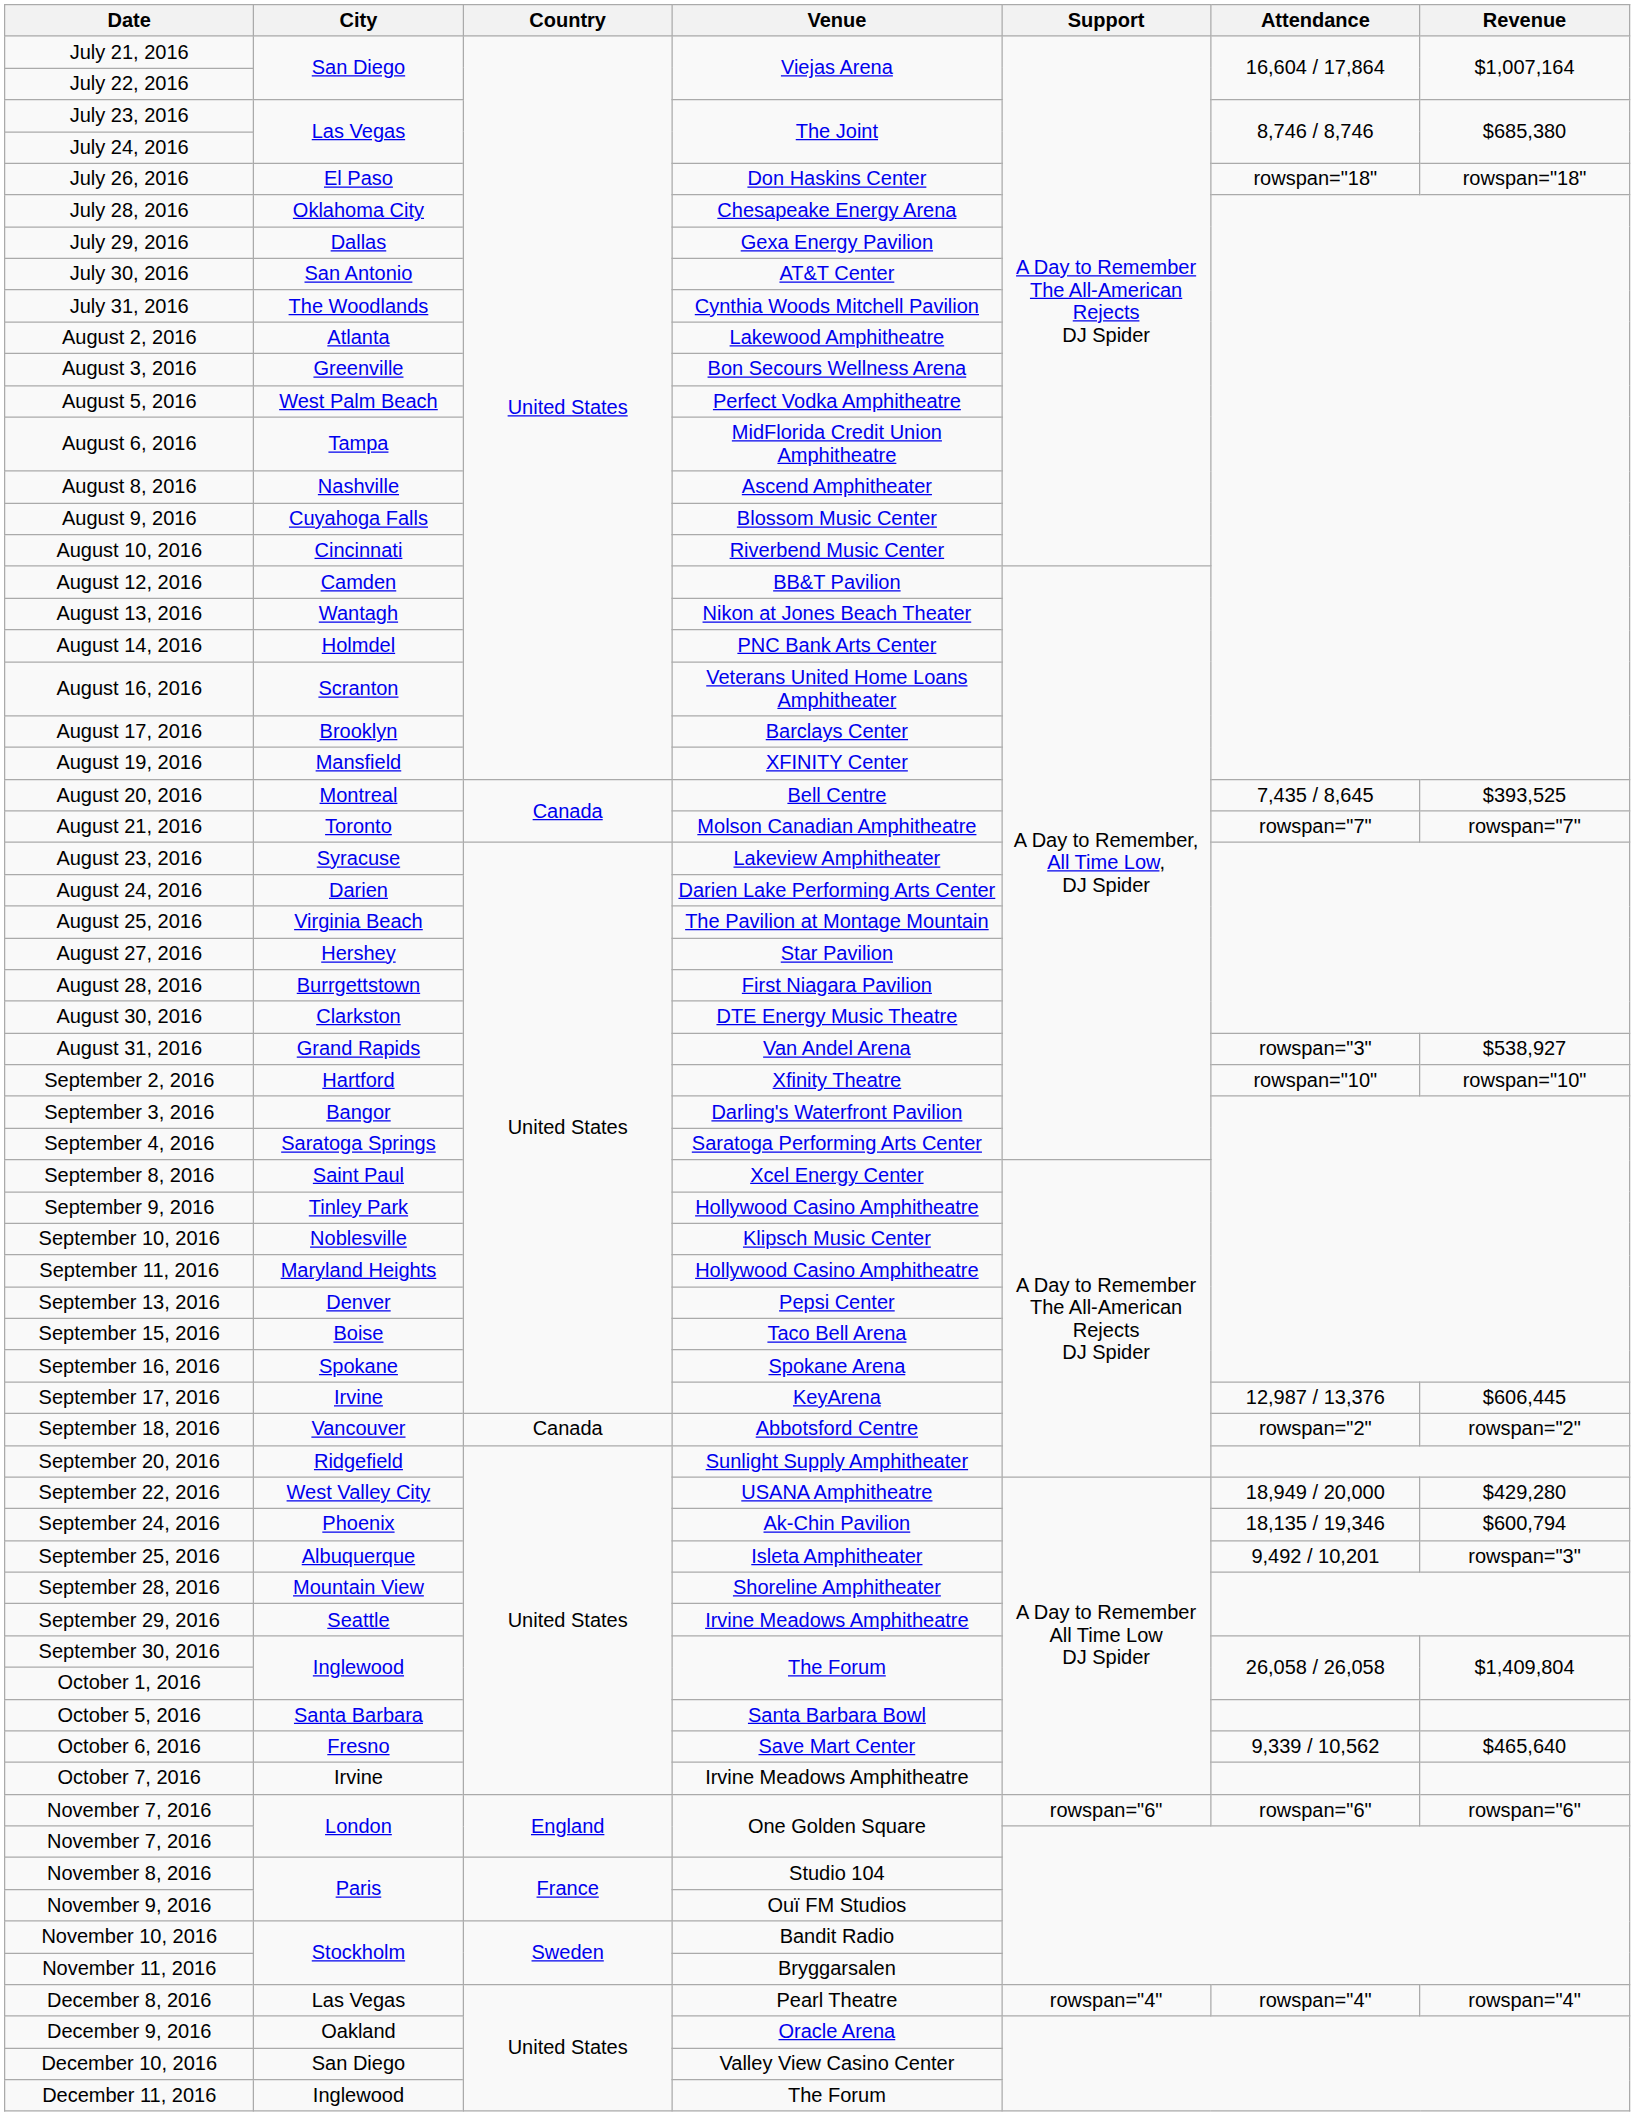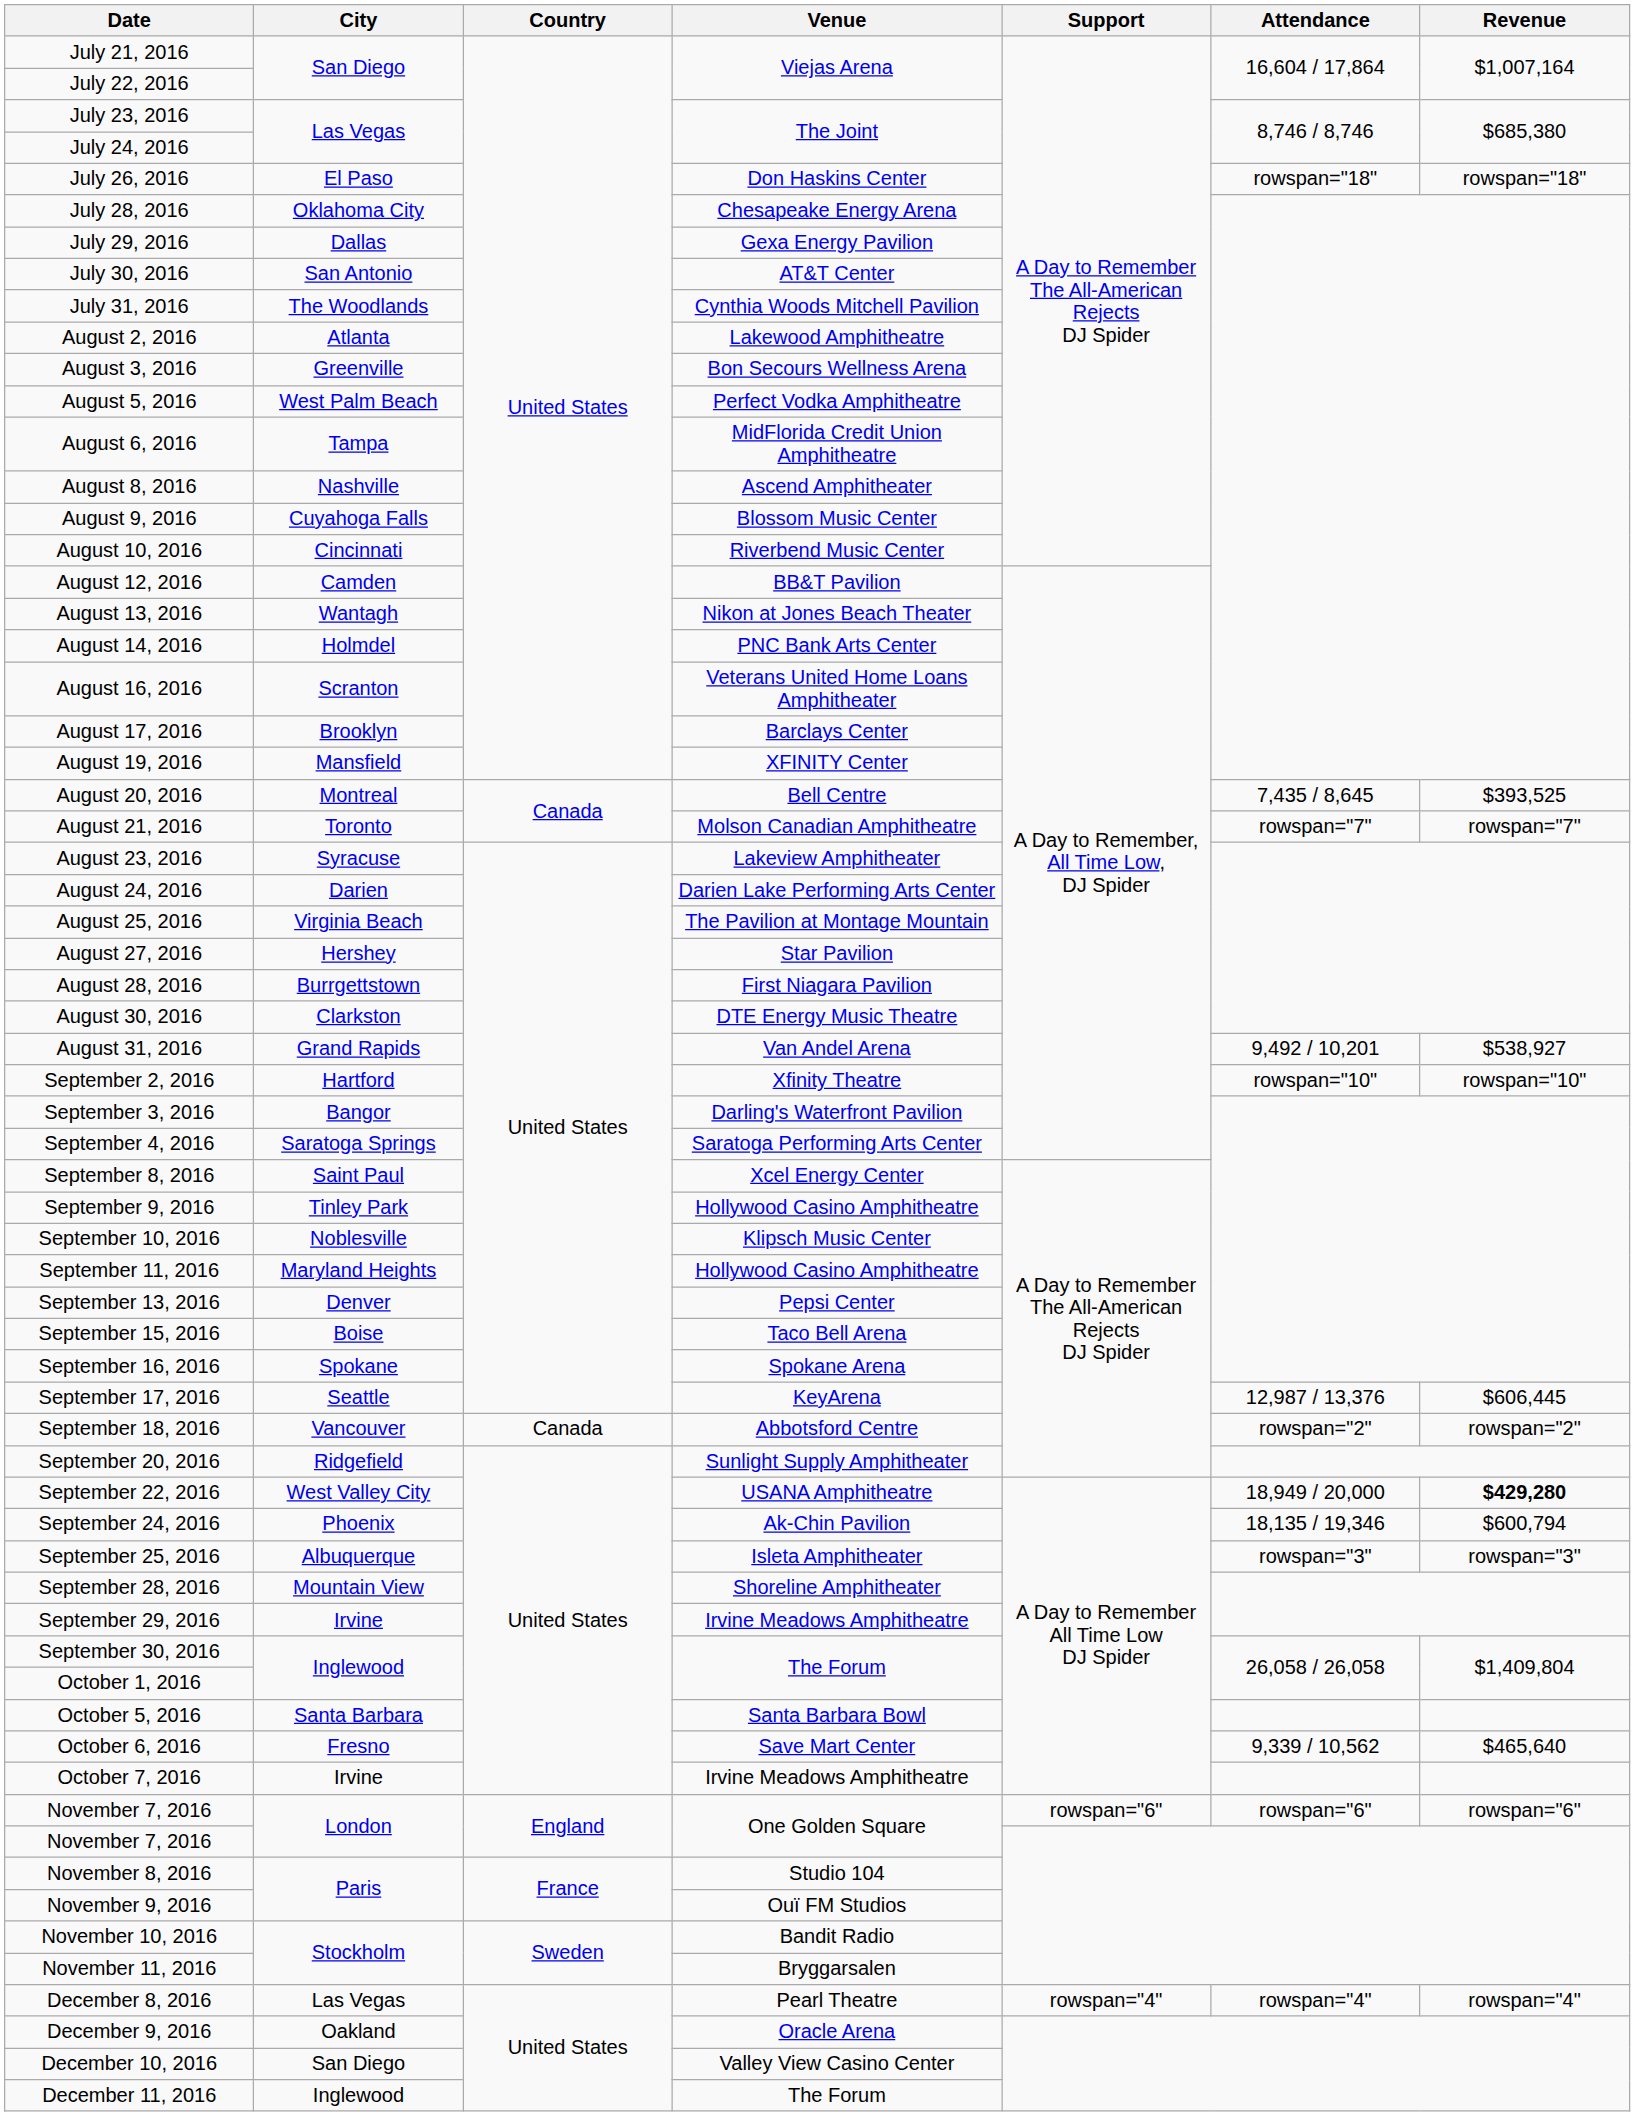(1315, 1048) rowspan="3" -> (1315, 1048) 9,492 / 10,201
(358, 1397) Irvine -> (358, 1397) Seattle
(1525, 1492) normal -> (1525, 1492) bold
(1315, 1556) 9,492 / 10,201 -> (1315, 1556) rowspan="3"
(358, 1619) Seattle -> (358, 1619) Irvine
